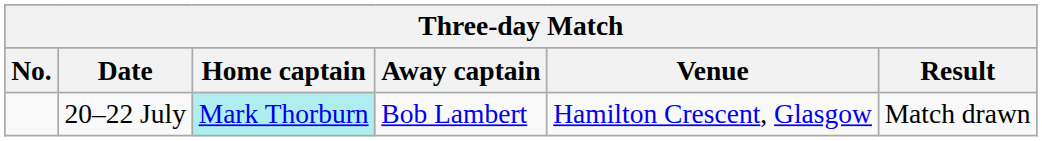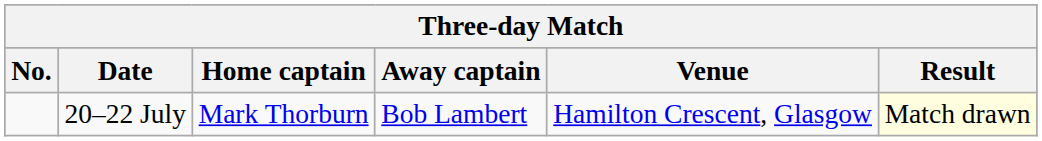(284, 113) paleturquoise background -> (284, 113) no background
(958, 113) no background -> (958, 113) lightyellow background
